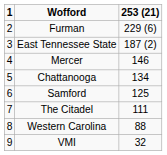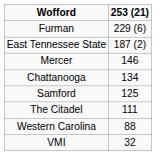- column: (10, 12)
